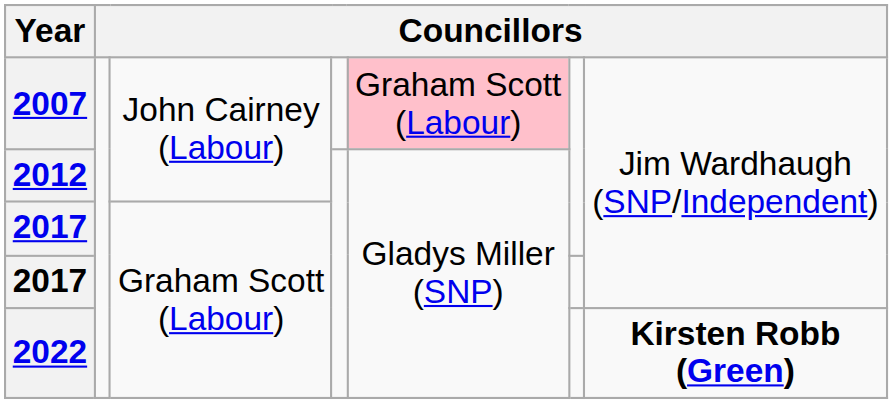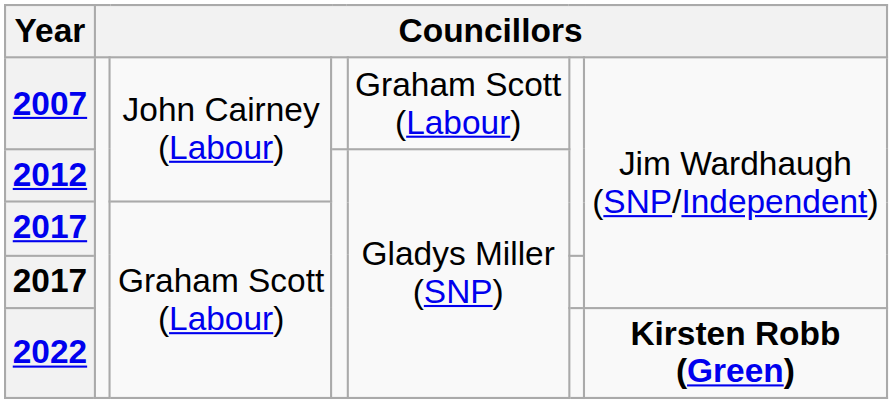(458, 102) pink background -> (458, 102) no background
